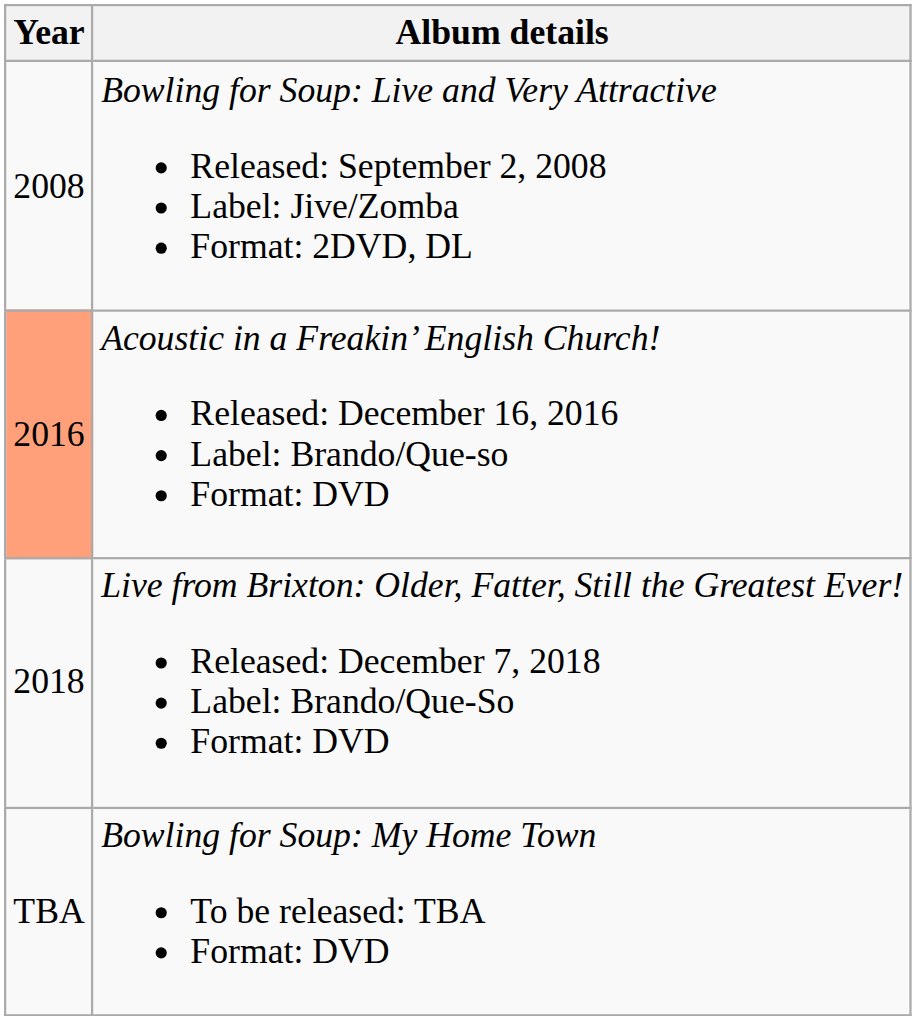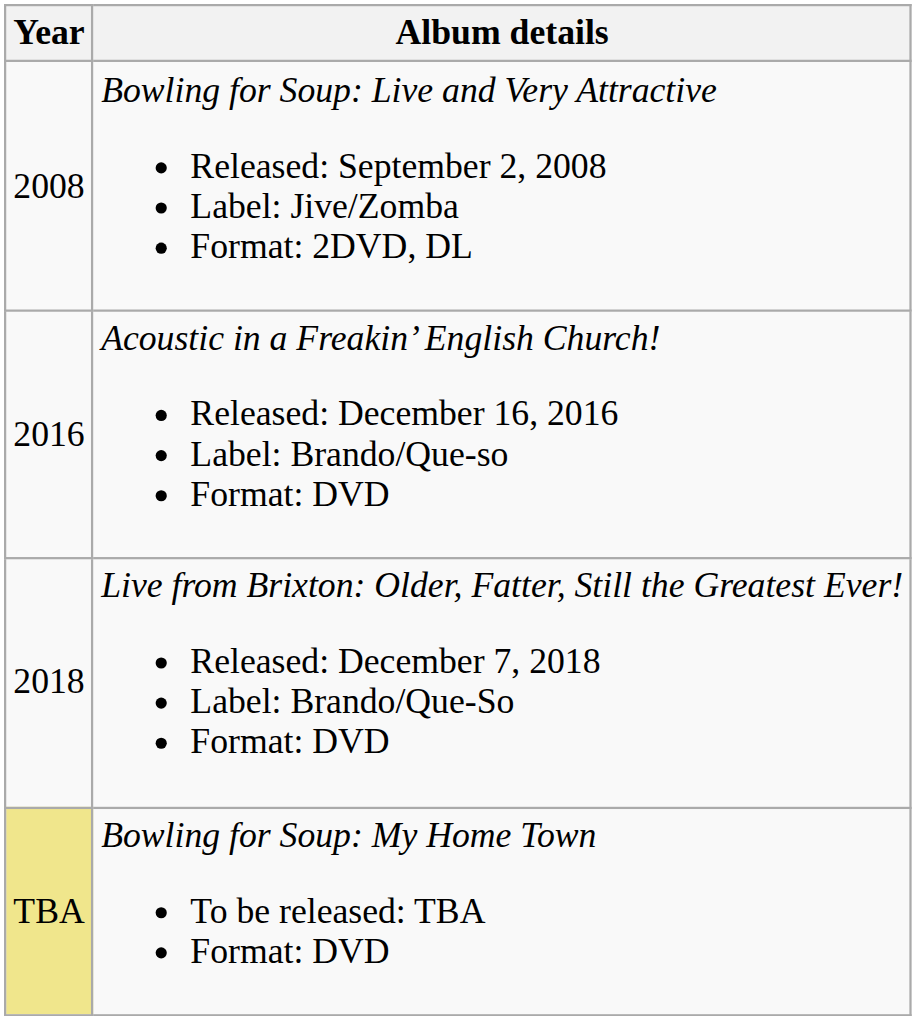(49, 433) lightsalmon background -> (49, 433) no background
(49, 910) no background -> (49, 910) khaki background
